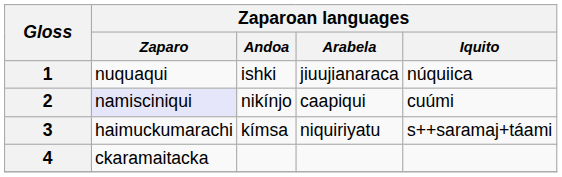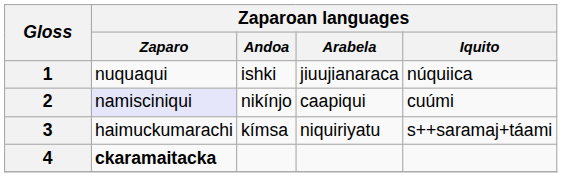(152, 158) normal -> (156, 158) bold
